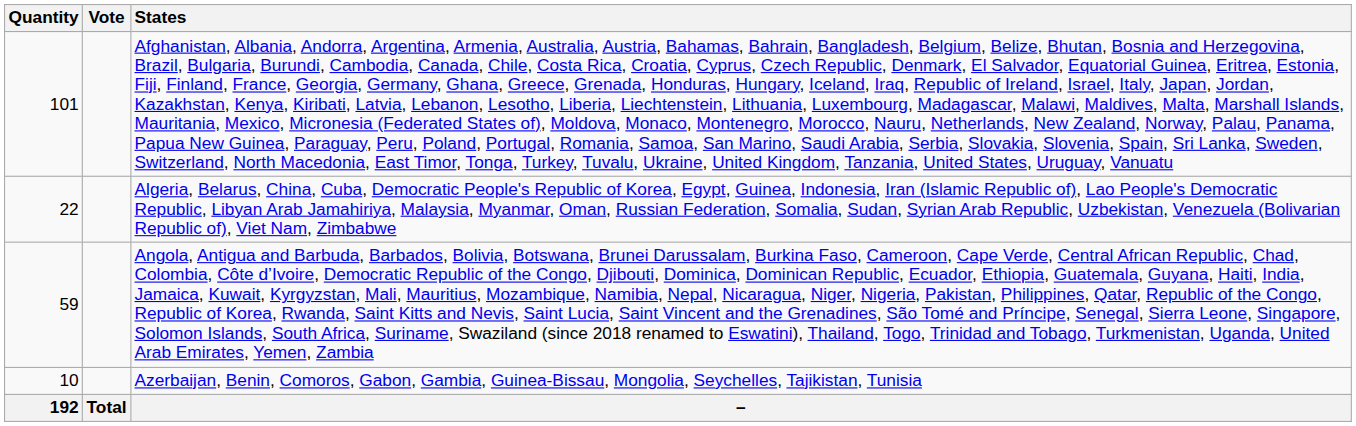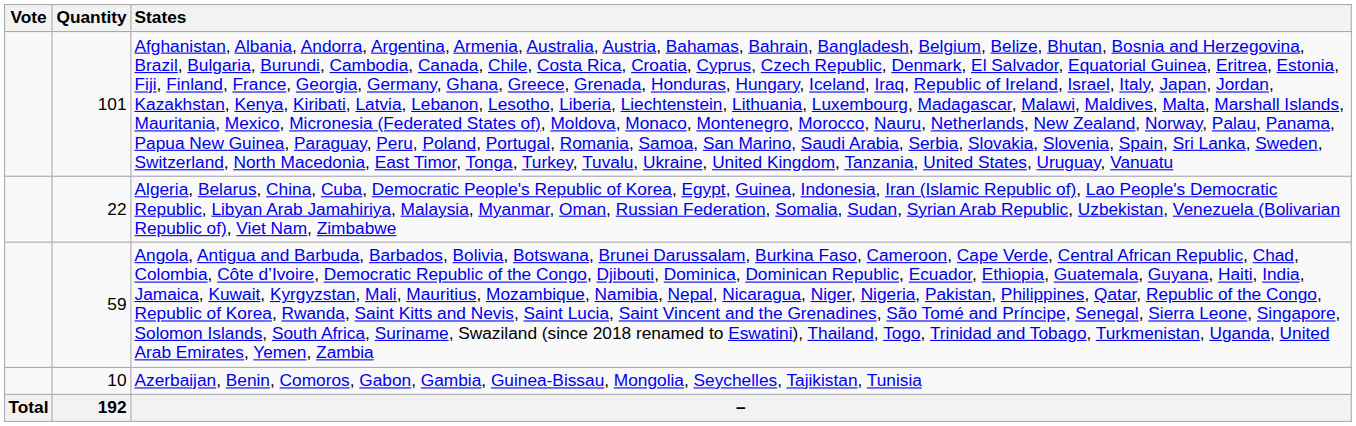columns swapped: (107, 18) <-> (44, 18)
